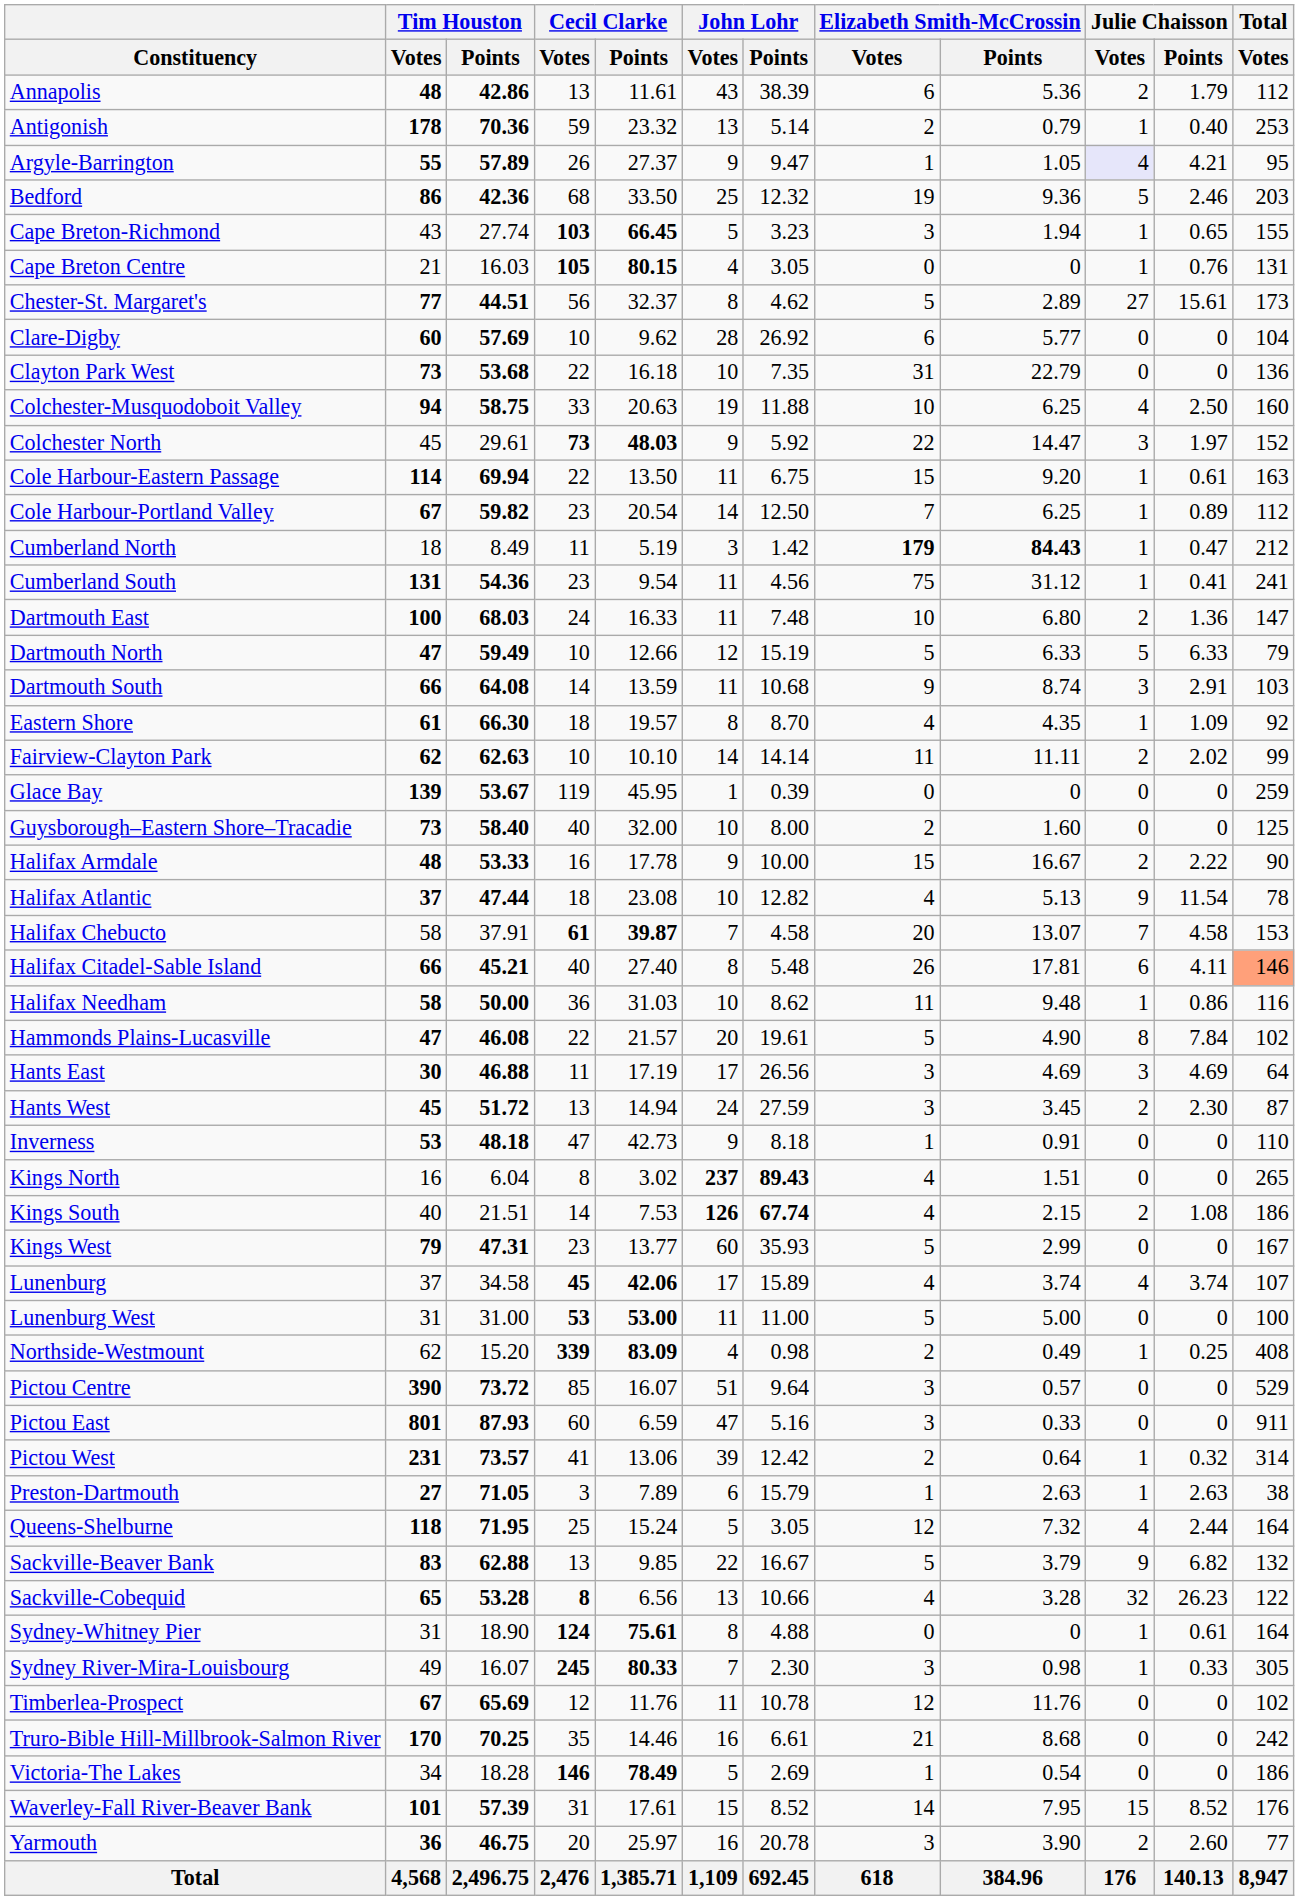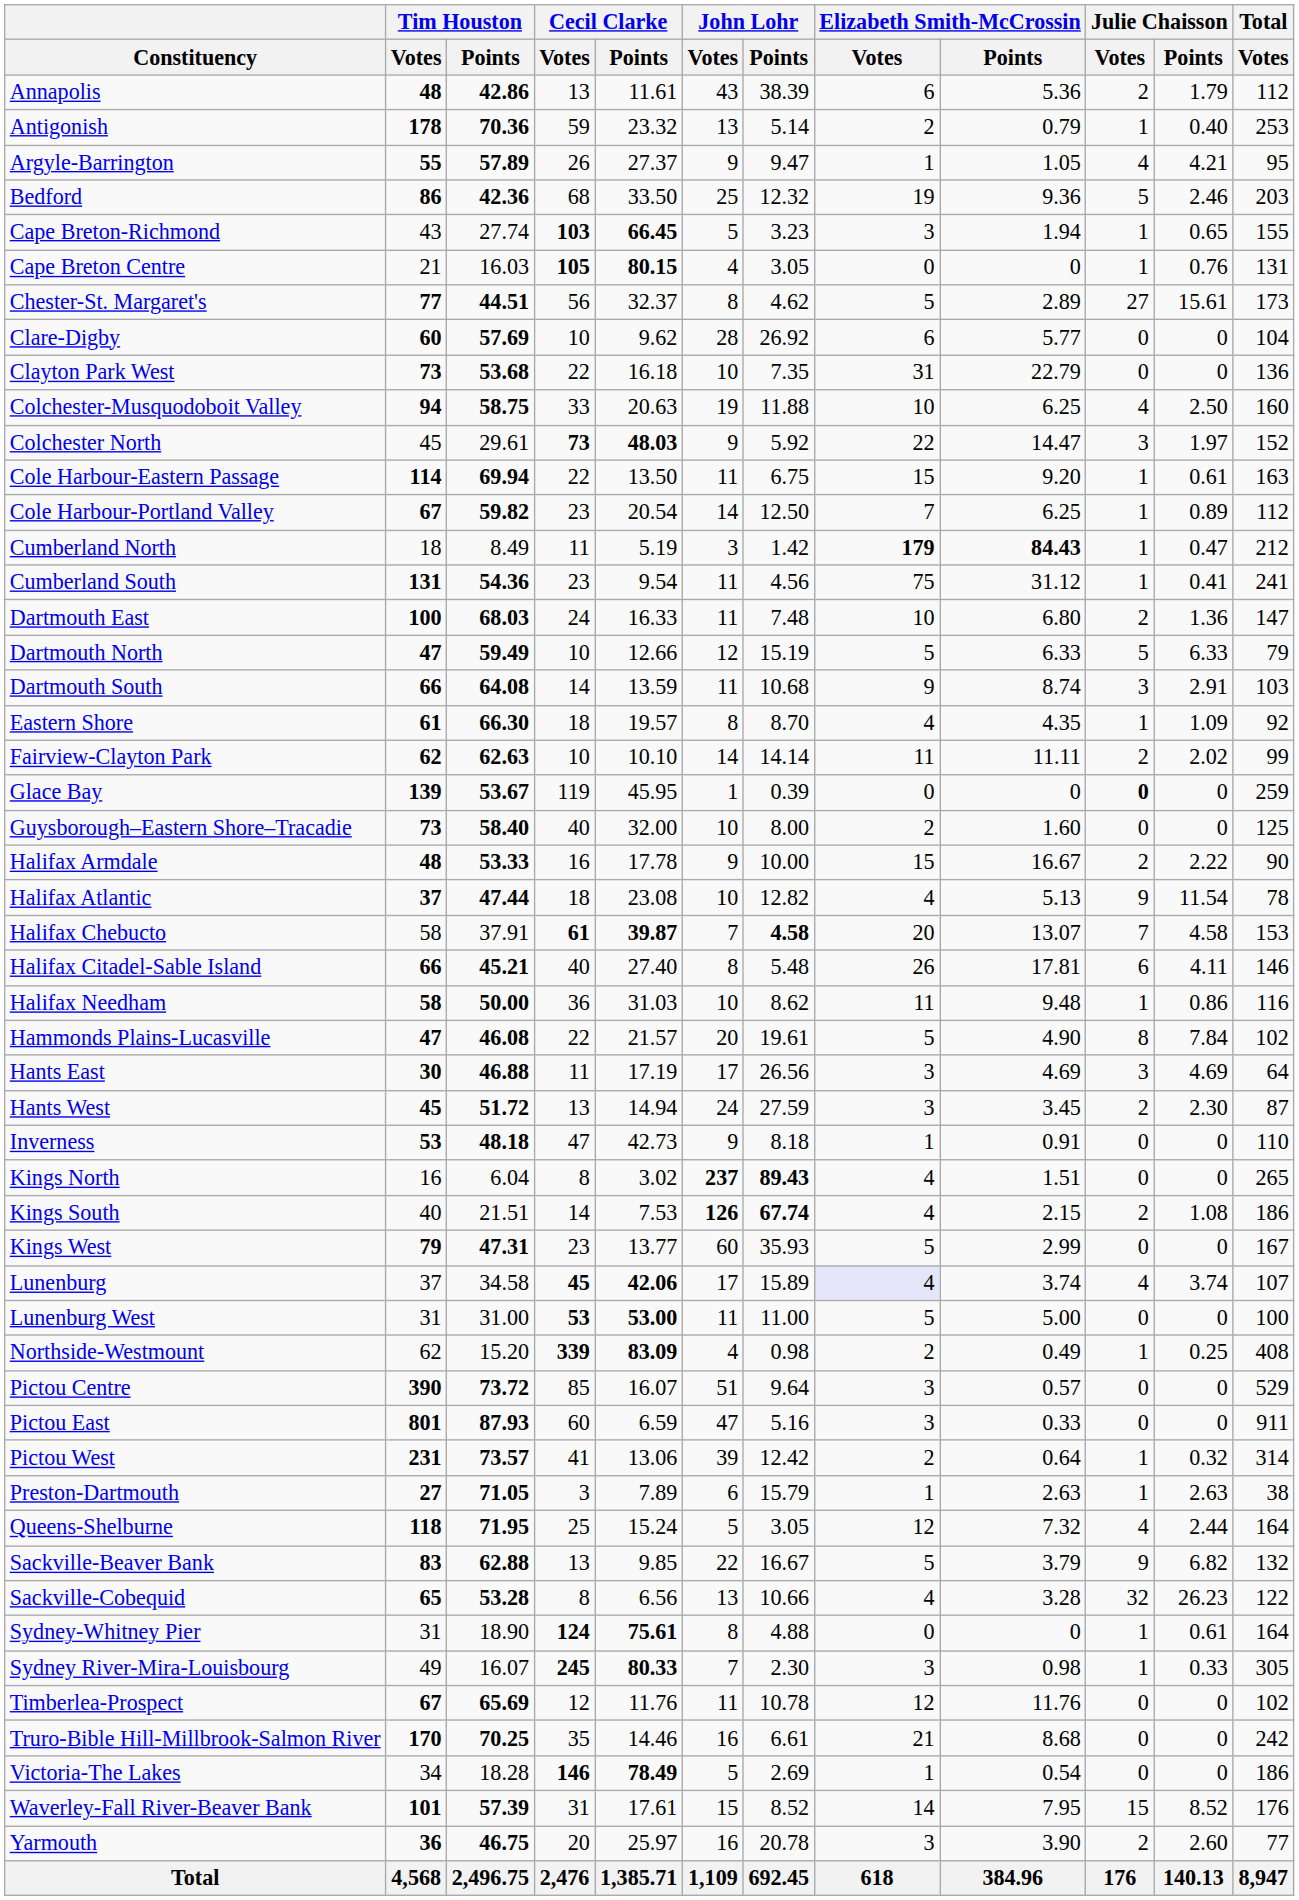(1143, 162) lavender background -> (1143, 162) no background
(1143, 792) normal -> (1143, 792) bold
(790, 932) normal -> (790, 932) bold
(1272, 967) lightsalmon background -> (1272, 967) no background
(929, 1282) no background -> (929, 1282) lavender background
(584, 1597) bold -> (584, 1597) normal
